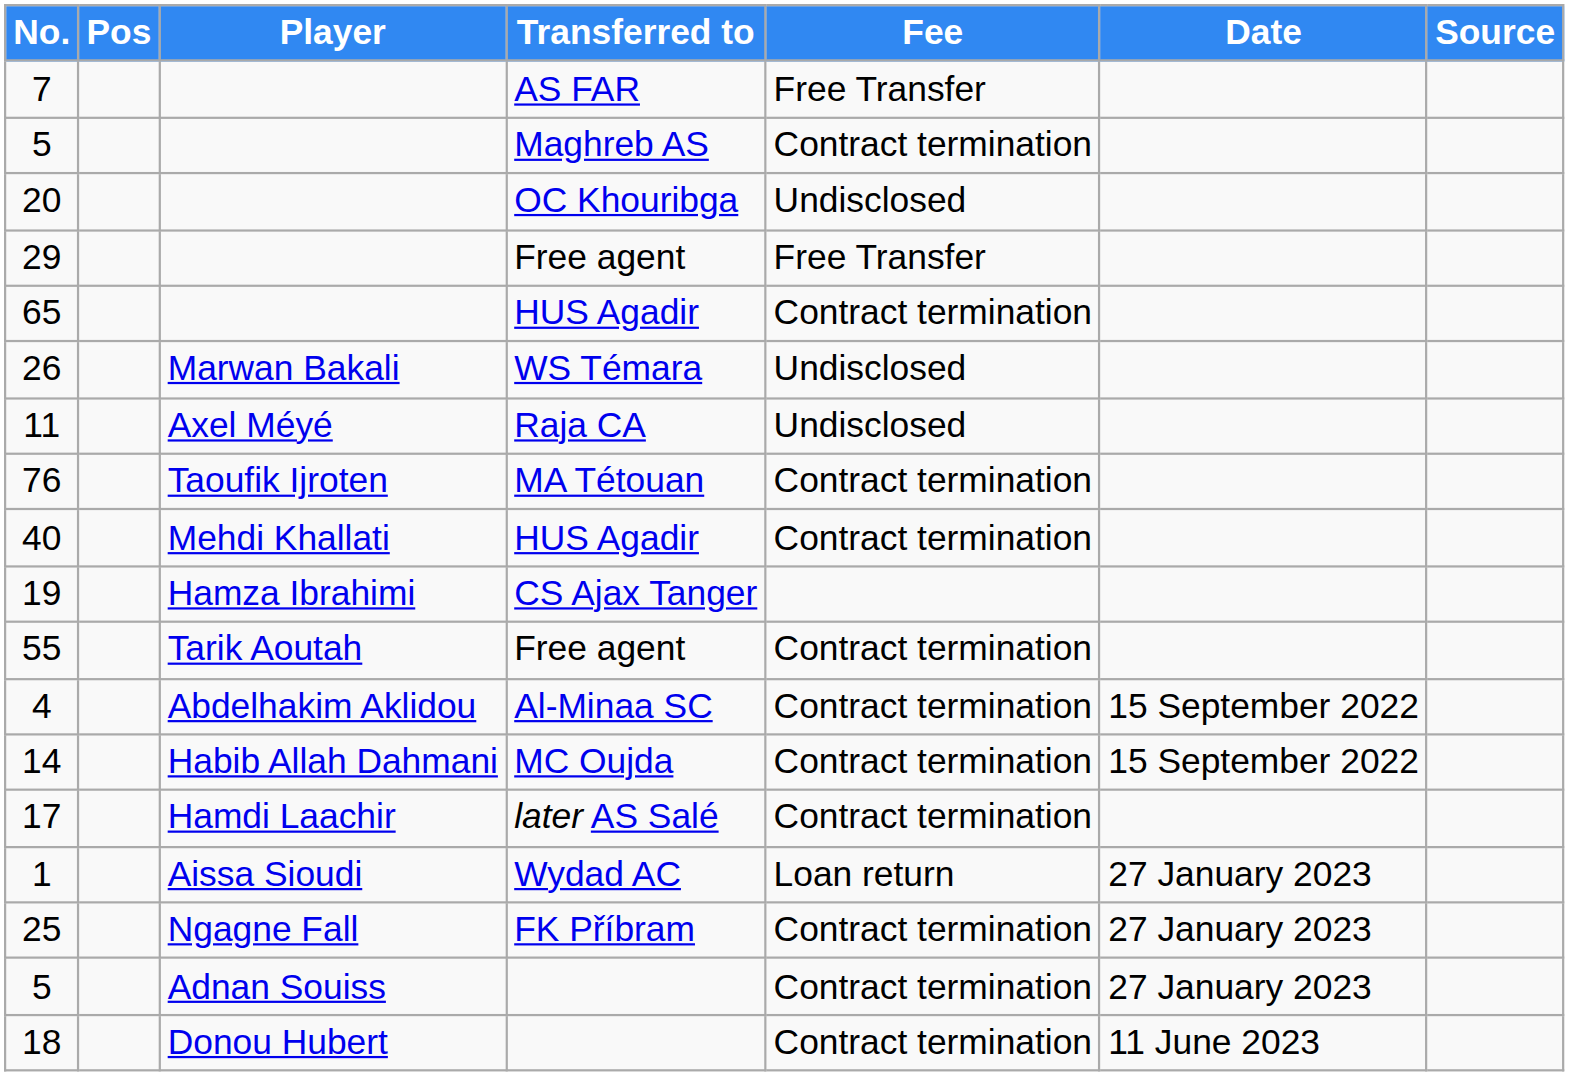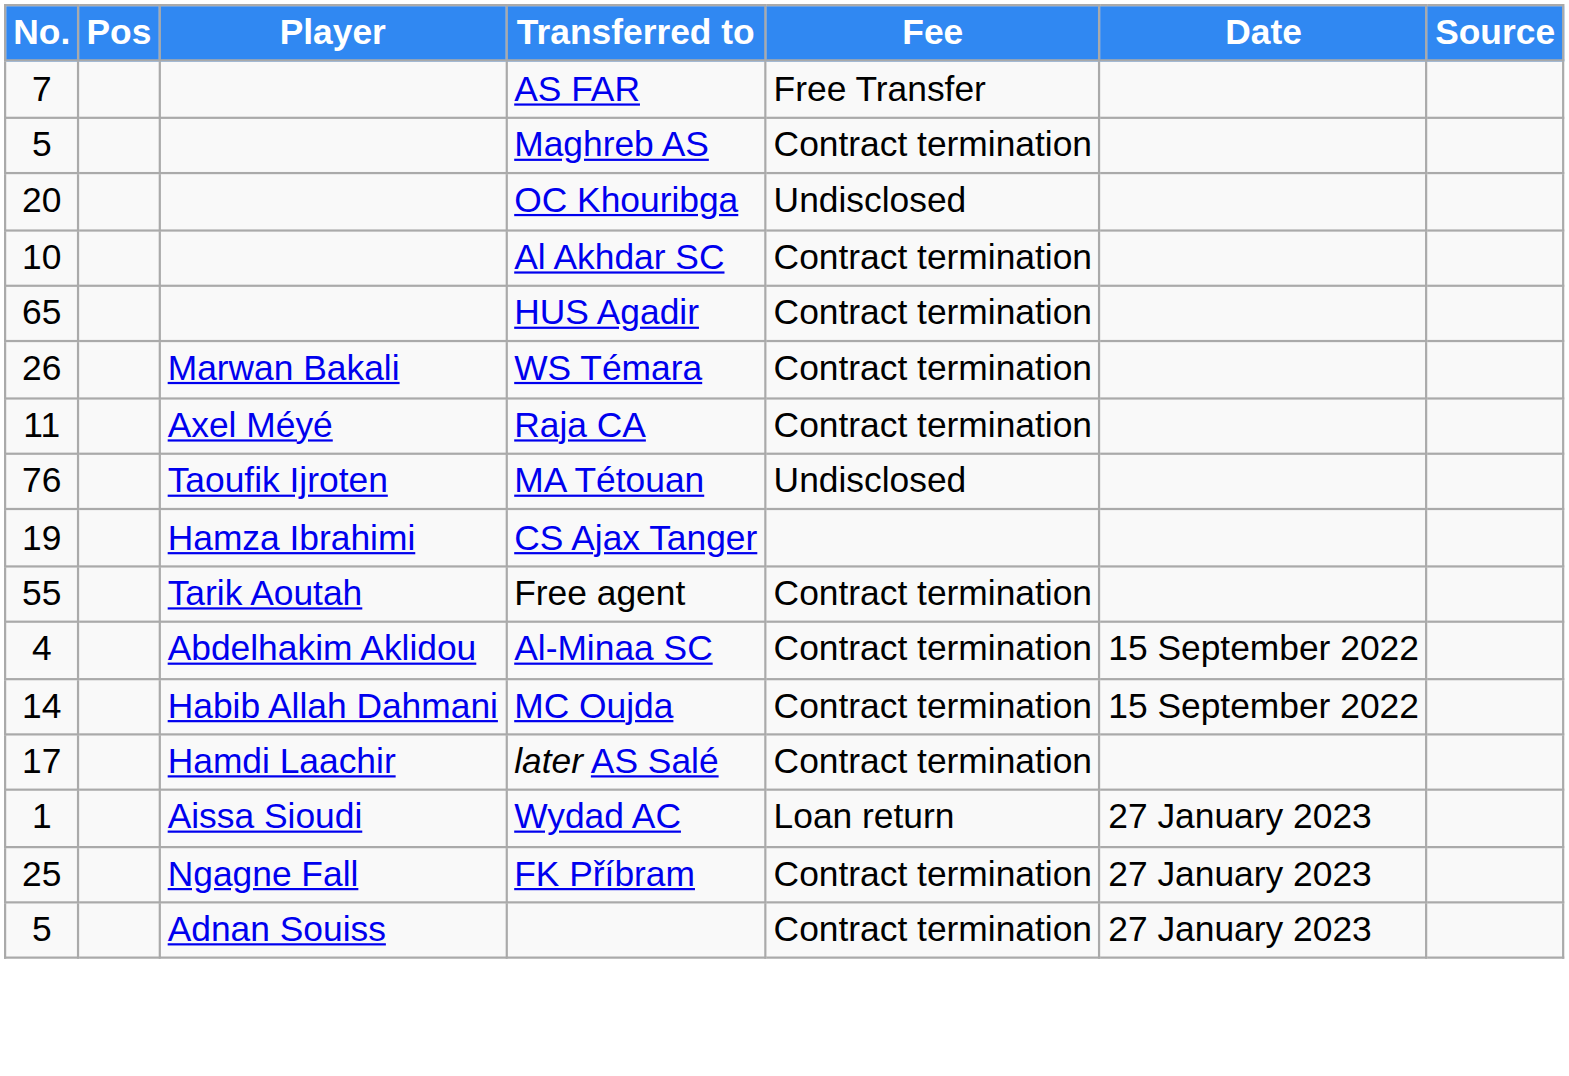- row: (42, 256)
+ row: (42, 256)
(870, 369) Undisclosed -> (933, 369) Contract termination
(870, 425) Undisclosed -> (933, 425) Contract termination
(933, 481) Contract termination -> (870, 481) Undisclosed
- row: (42, 537)
- row: (42, 1041)
